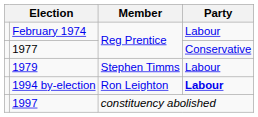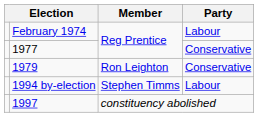(140, 67) Stephen Timms -> (135, 67) Ron Leighton
(203, 67) Labour -> (218, 67) Conservative
(135, 85) Ron Leighton -> (140, 85) Stephen Timms
(204, 85) bold -> (203, 85) normal
